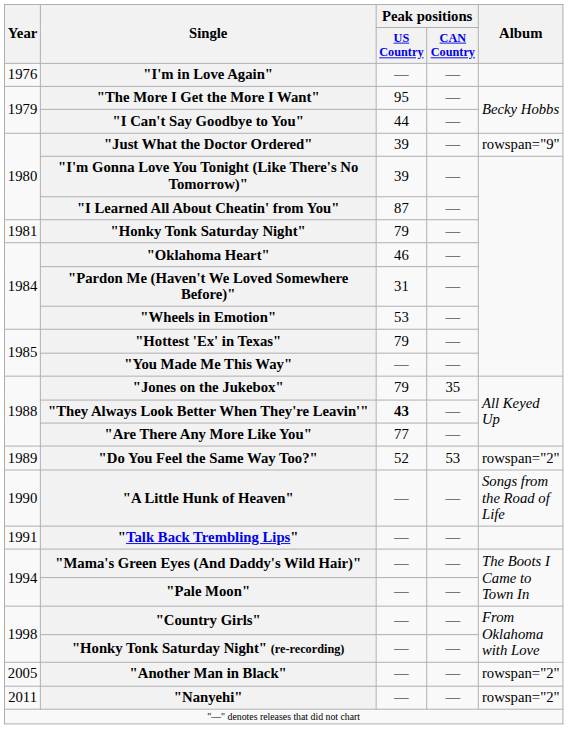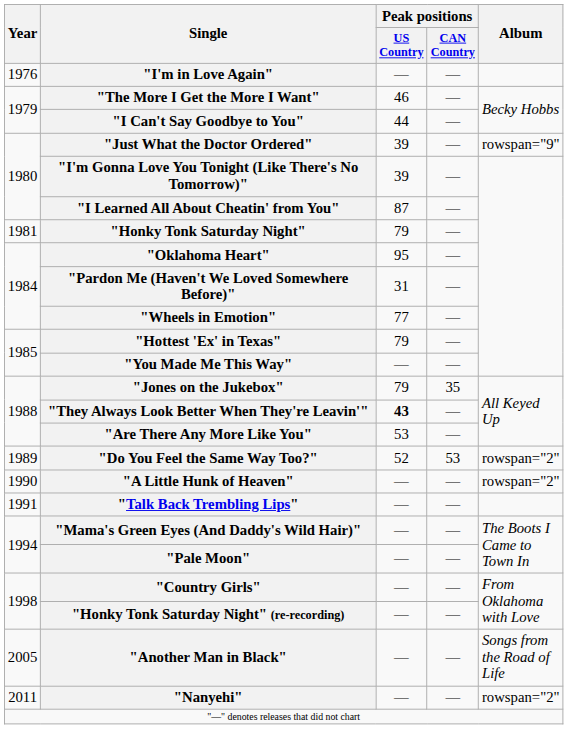(401, 98) 95 -> (401, 98) 46
(401, 254) 46 -> (401, 254) 95
(401, 317) 53 -> (401, 317) 77
(401, 434) 77 -> (401, 434) 53
(516, 497) Songs from the Road of Life -> (521, 481) rowspan="2"
(521, 674) rowspan="2" -> (516, 657) Songs from the Road of Life
